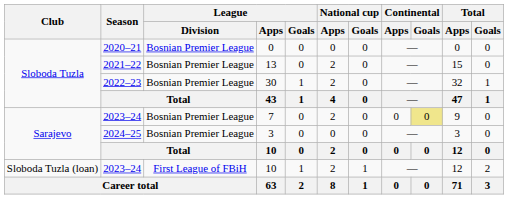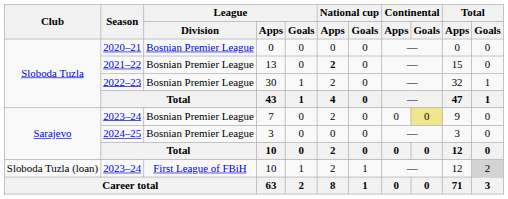(333, 64) normal -> (333, 64) bold
(488, 168) no background -> (488, 168) lightgrey background
